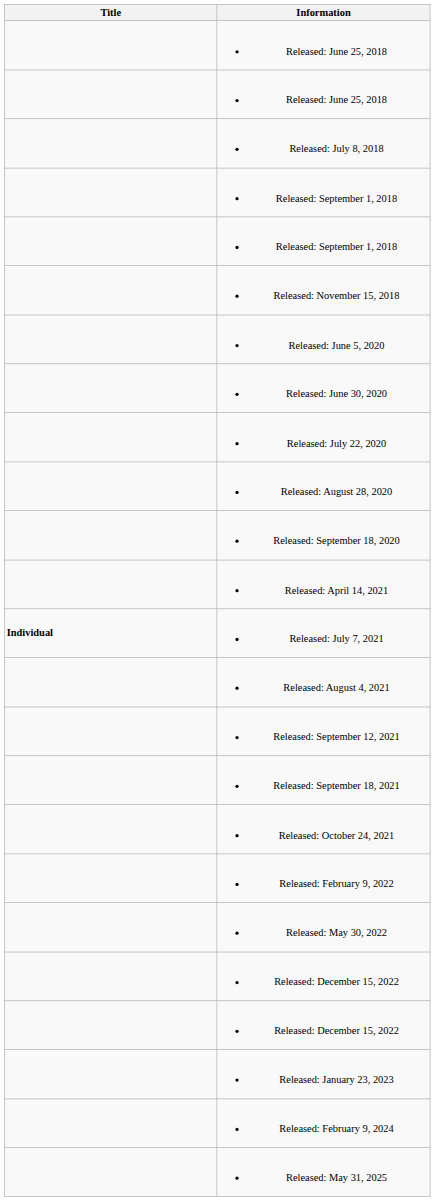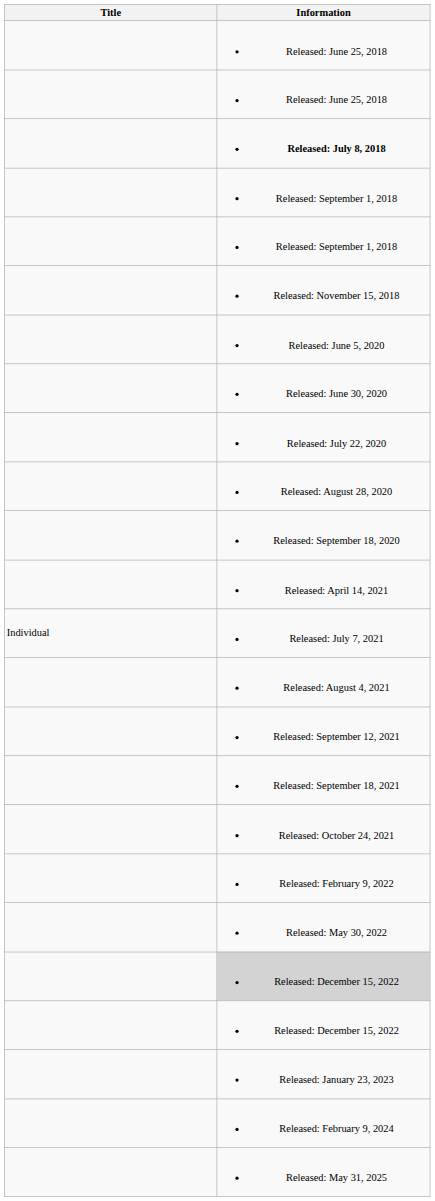(324, 149) normal -> (324, 149) bold
(30, 633) bold -> (28, 633) normal
(324, 982) no background -> (324, 982) lightgrey background
